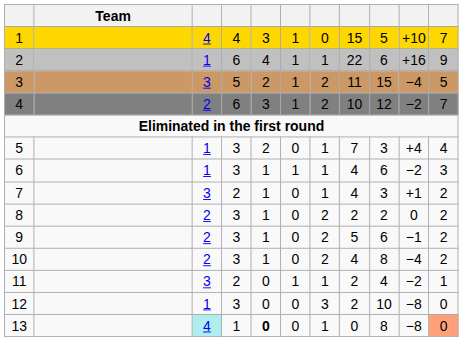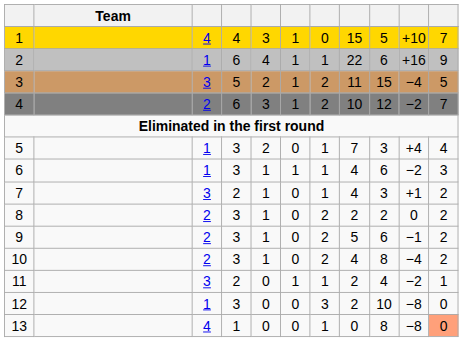(207, 326) paleturquoise background -> (207, 326) no background
(266, 326) bold -> (266, 326) normal
